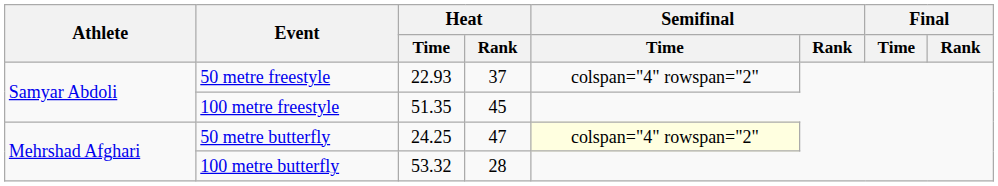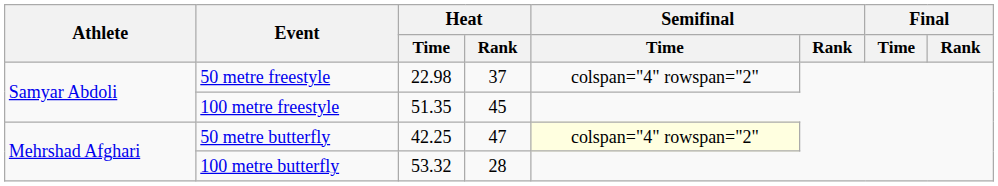(431, 77) 22.93 -> (431, 77) 22.98
(431, 136) 24.25 -> (431, 136) 42.25
